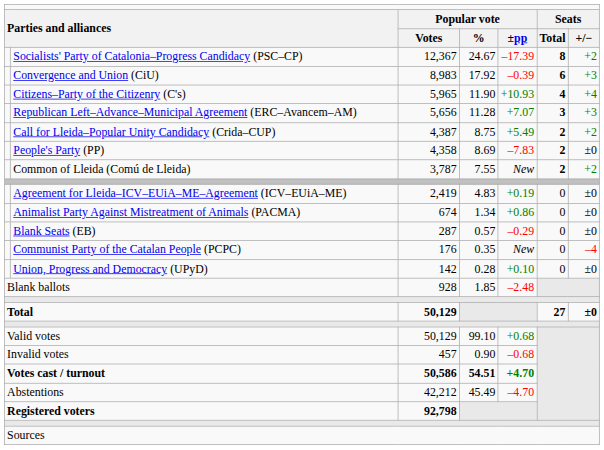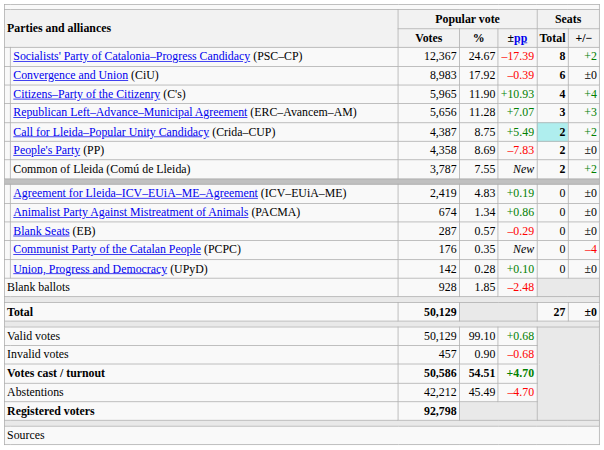(591, 75) +3 -> (591, 75) ±0
(562, 132) no background -> (562, 132) paleturquoise background
